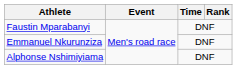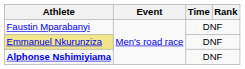(54, 42) no background -> (54, 42) khaki background
(55, 57) normal -> (59, 57) bold
